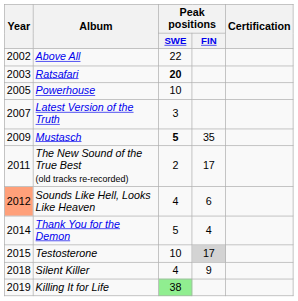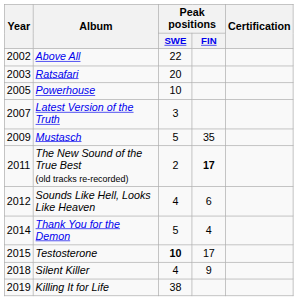(175, 74) bold -> (175, 74) normal
(175, 137) bold -> (175, 137) normal
(209, 166) normal -> (209, 166) bold
(19, 201) lightsalmon background -> (19, 201) no background
(175, 253) normal -> (175, 253) bold
(209, 253) lightgrey background -> (209, 253) no background
(175, 287) lightgreen background -> (175, 287) no background
